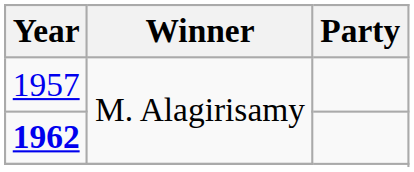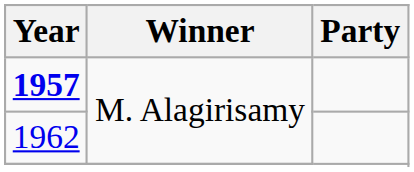(46, 84) normal -> (46, 84) bold
(46, 137) bold -> (46, 137) normal
